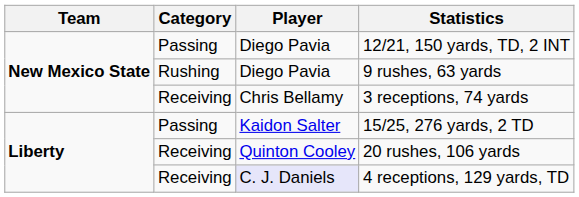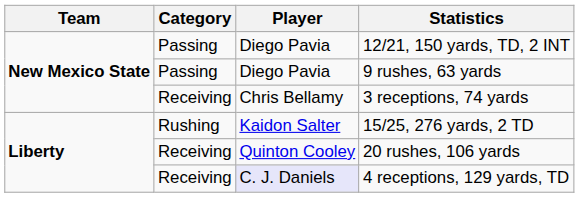(189, 71) Rushing -> (188, 71) Passing
(188, 125) Passing -> (189, 125) Rushing
